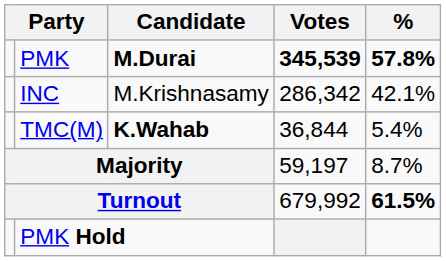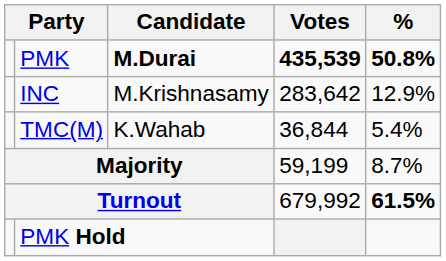(320, 58) 345,539 -> (320, 58) 435,539
(403, 58) 57.8% -> (403, 58) 50.8%
(320, 93) 286,342 -> (320, 93) 283,642
(403, 93) 42.1% -> (403, 93) 12.9%
(161, 129) bold -> (159, 129) normal
(314, 165) 59,197 -> (314, 165) 59,199
